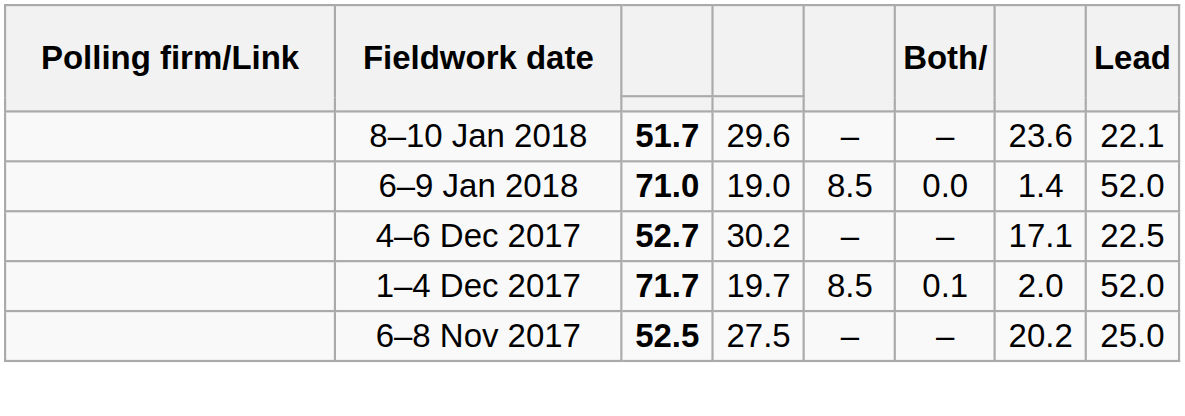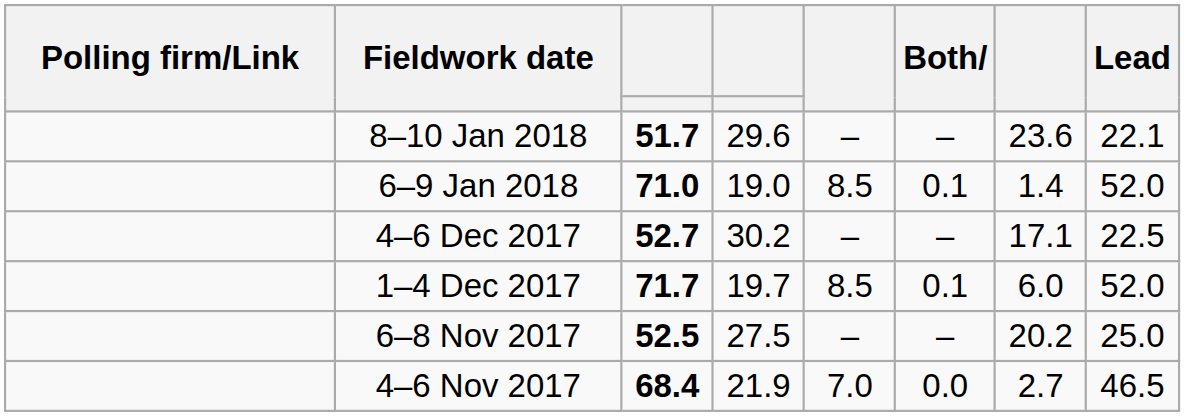(945, 186) 0.0 -> (945, 186) 0.1
(1041, 286) 2.0 -> (1041, 286) 6.0
+ row: (478, 386)
